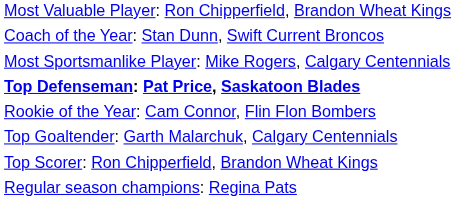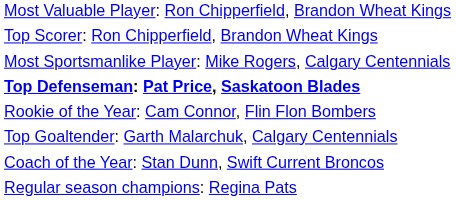(194, 36) Coach of the Year: Stan Dunn, Swift Current Broncos -> (191, 36) Top Scorer: Ron Chipperfield, Brandon Wheat Kings
(191, 162) Top Scorer: Ron Chipperfield, Brandon Wheat Kings -> (194, 162) Coach of the Year: Stan Dunn, Swift Current Broncos
